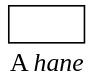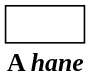(47, 62) normal -> (45, 62) bold
